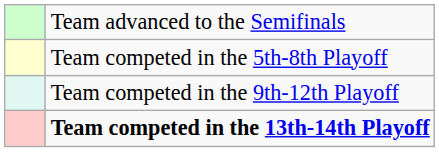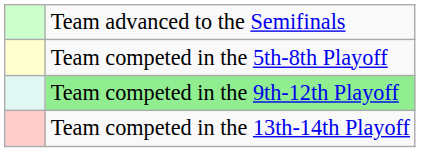(225, 92) no background -> (225, 92) lightgreen background
(240, 127) bold -> (230, 127) normal
